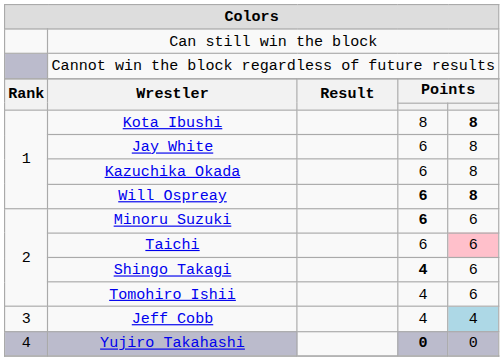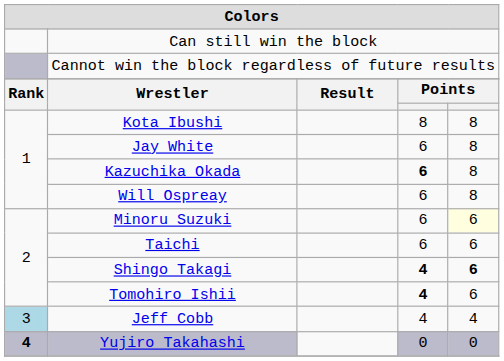(473, 122) bold -> (473, 122) normal
(423, 172) normal -> (423, 172) bold
(423, 196) bold -> (423, 196) normal
(473, 196) bold -> (473, 196) normal
(423, 221) bold -> (423, 221) normal
(473, 221) no background -> (473, 221) lightyellow background
(473, 245) pink background -> (473, 245) no background
(473, 270) normal -> (473, 270) bold
(423, 294) normal -> (423, 294) bold
(26, 319) no background -> (26, 319) lightblue background
(473, 319) lightblue background -> (473, 319) no background
(26, 344) normal -> (26, 344) bold
(423, 344) bold -> (423, 344) normal
